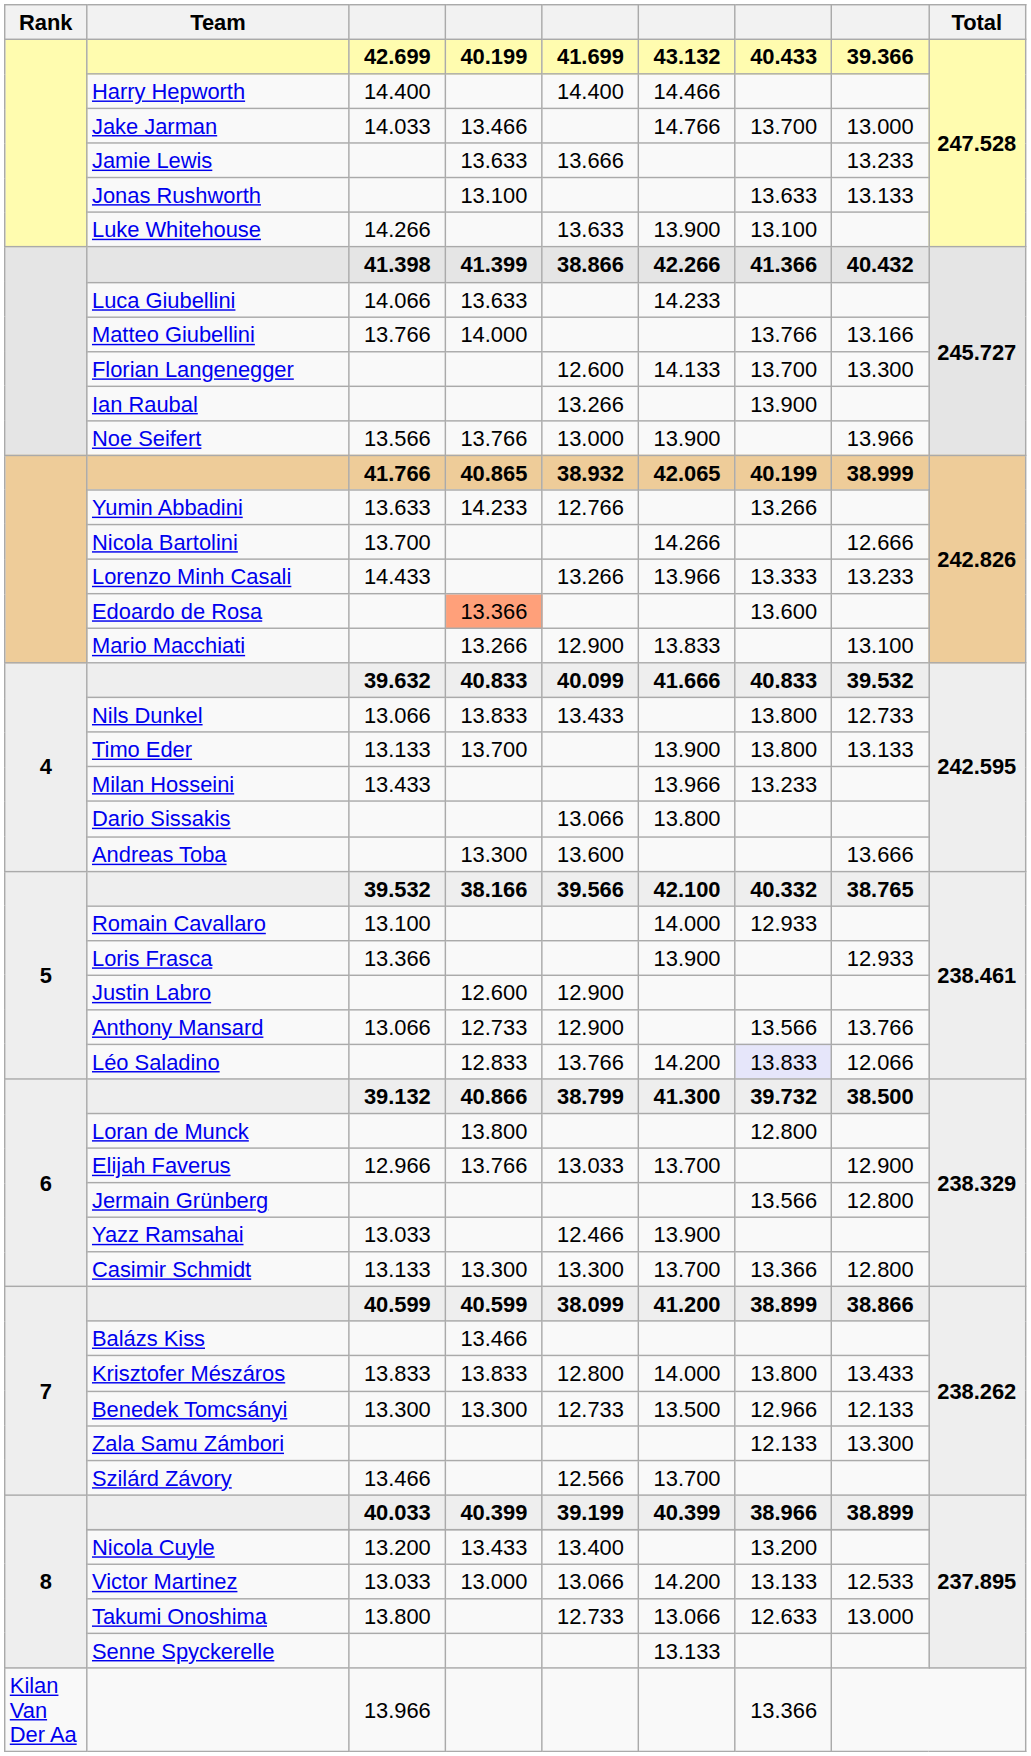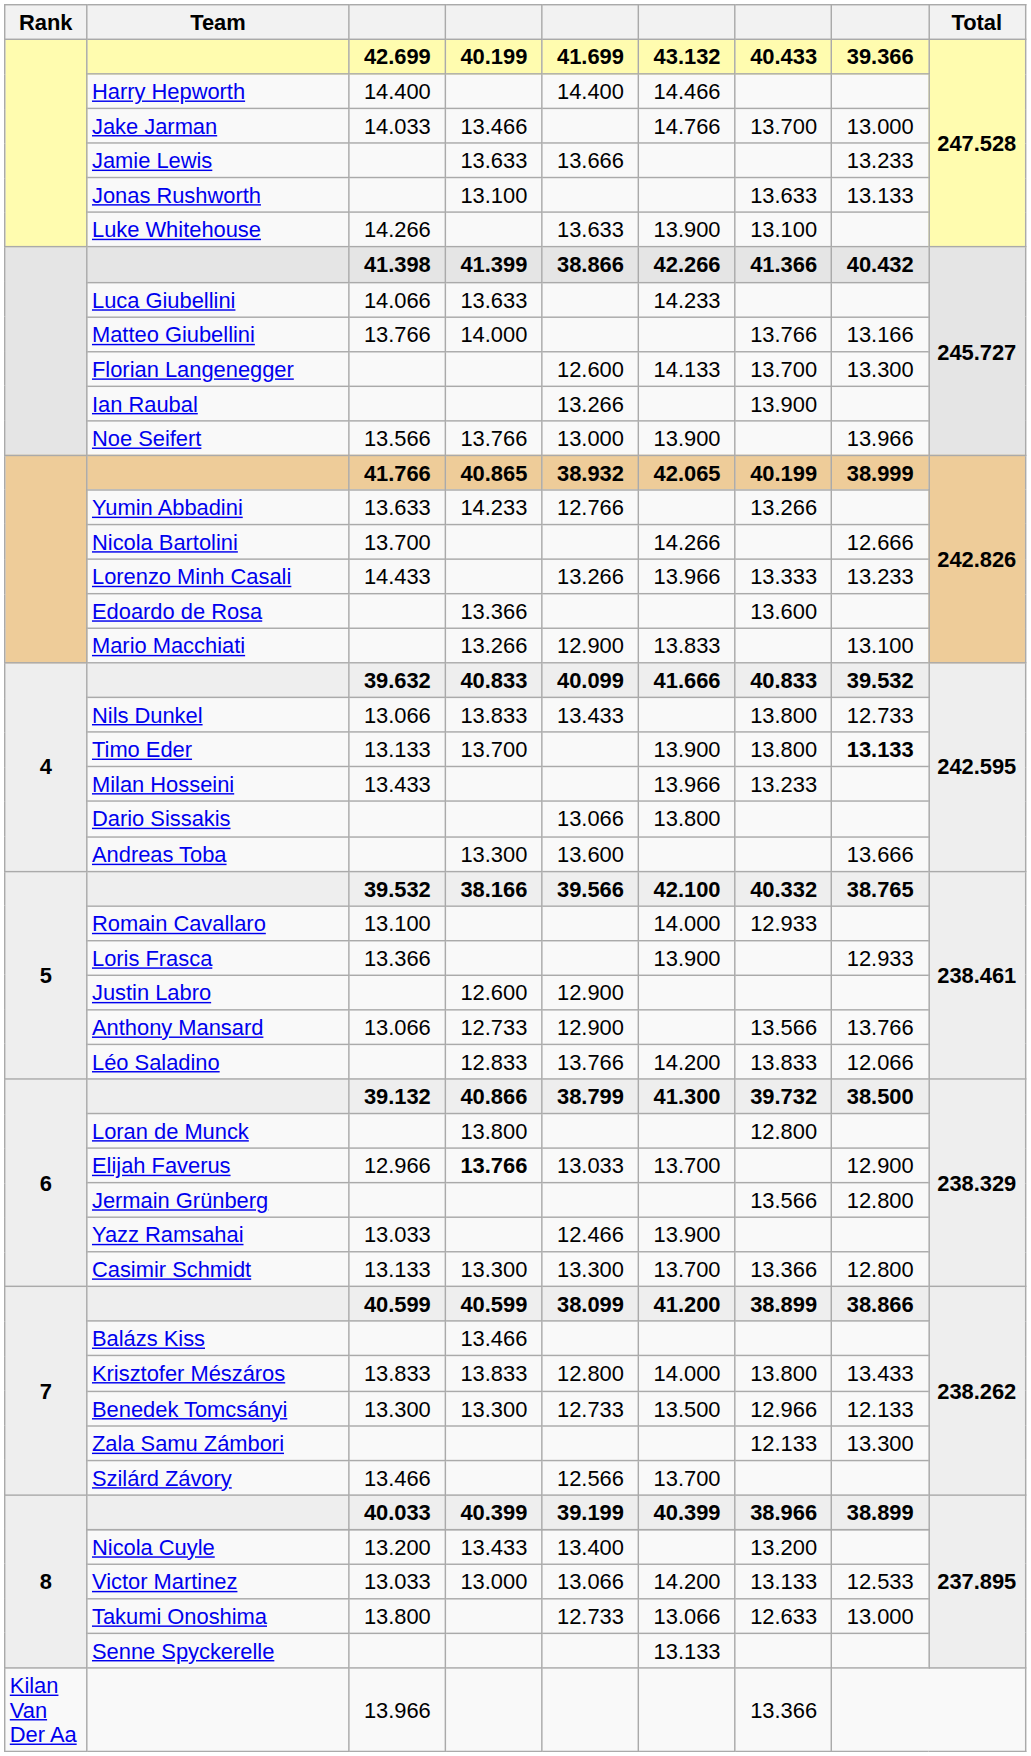(494, 611) lightsalmon background -> (494, 611) no background
(880, 750) normal -> (880, 750) bold
(784, 1062) lavender background -> (784, 1062) no background
(494, 1166) normal -> (494, 1166) bold
